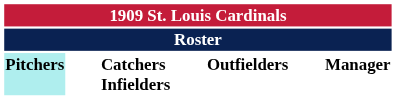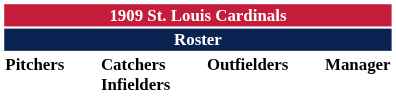(35, 64) paleturquoise background -> (35, 64) no background
